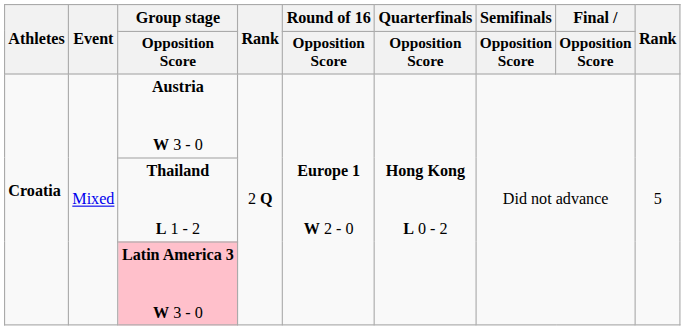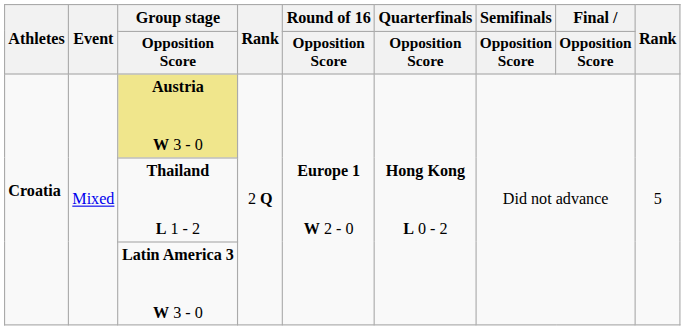(178, 116) no background -> (178, 116) khaki background
(178, 283) pink background -> (178, 283) no background
